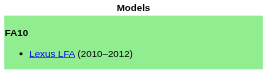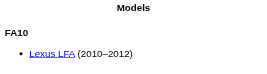(133, 43) lightgreen background -> (133, 43) no background
